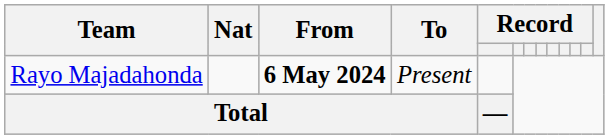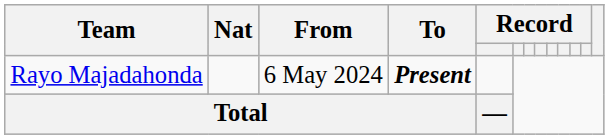(325, 74) bold -> (323, 74) normal
(434, 74) normal -> (433, 74) bold
